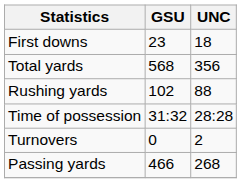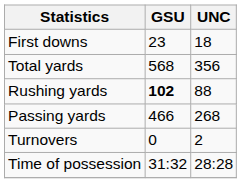(161, 91) normal -> (161, 91) bold
rows swapped: (57, 165) <-> (75, 115)
